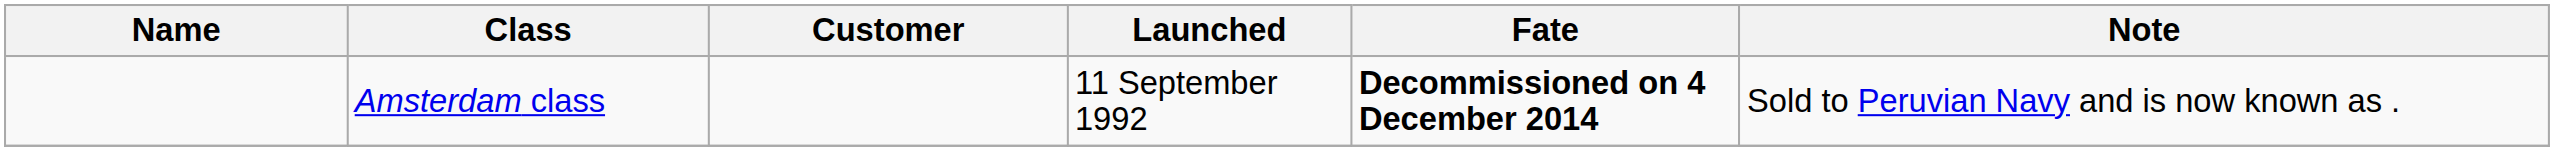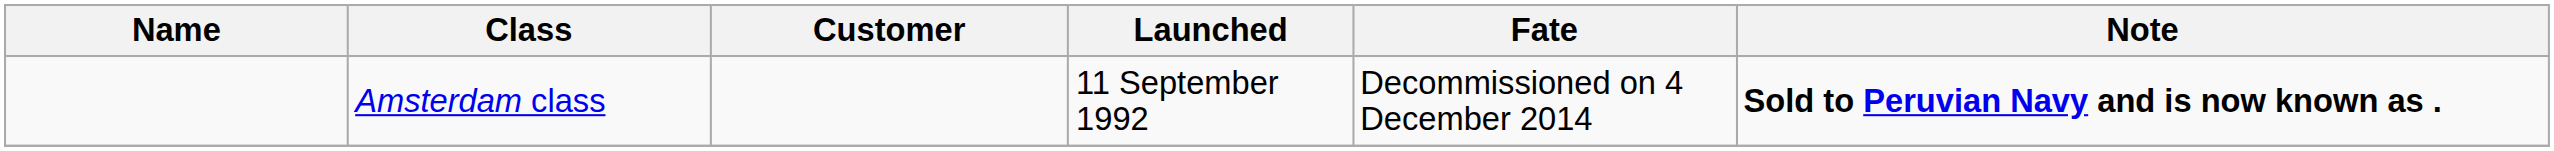(1532, 100) bold -> (1522, 100) normal
(2074, 100) normal -> (2093, 100) bold
